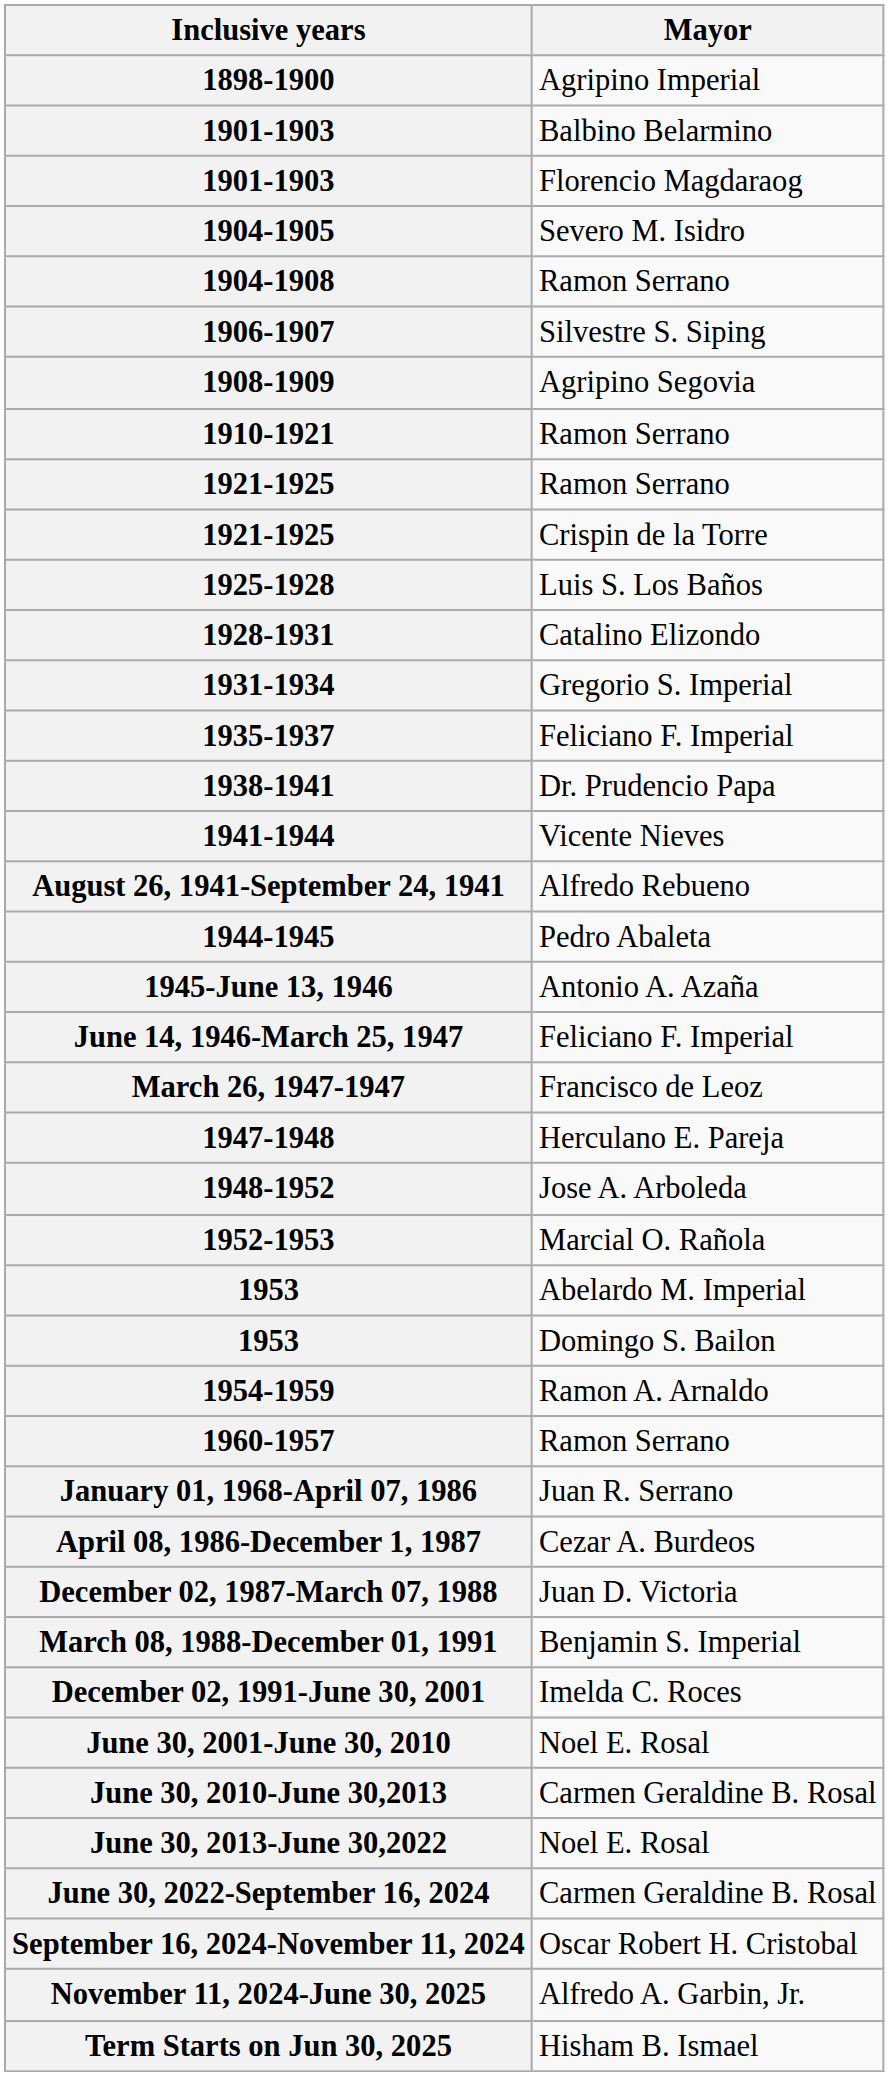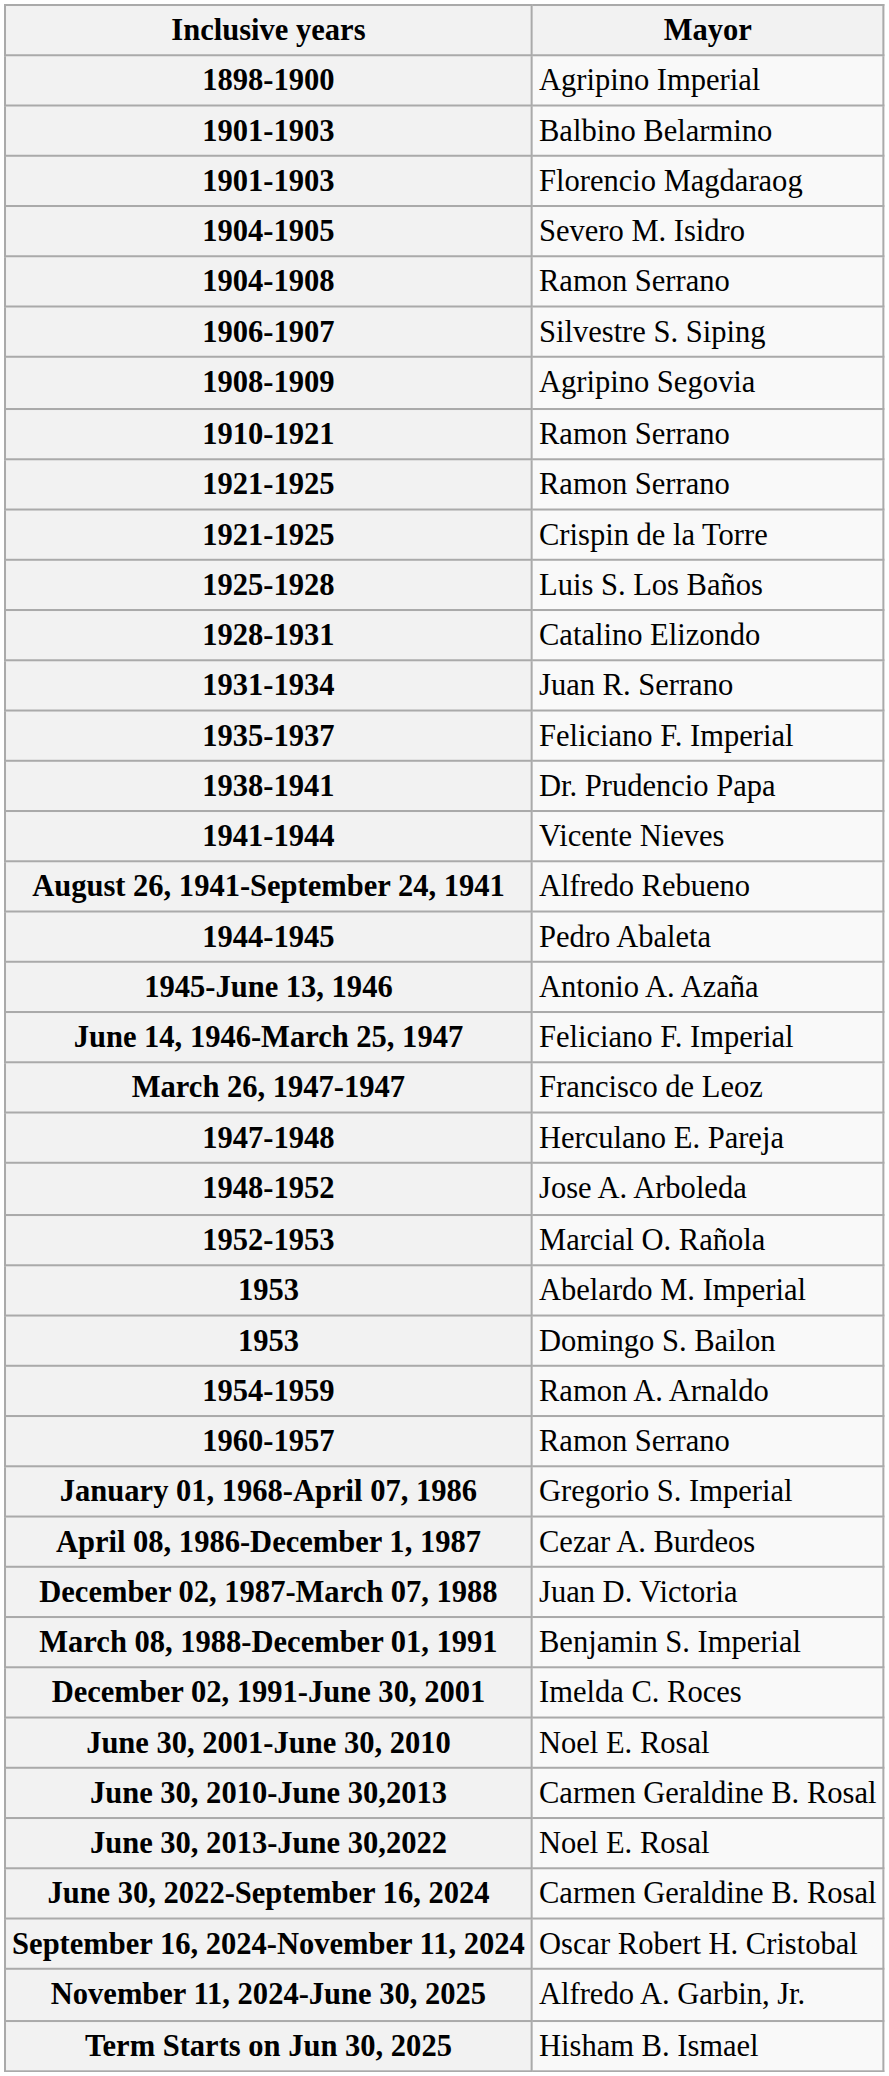(666, 684) Gregorio S. Imperial -> (636, 684) Juan R. Serrano
(636, 1490) Juan R. Serrano -> (666, 1490) Gregorio S. Imperial
